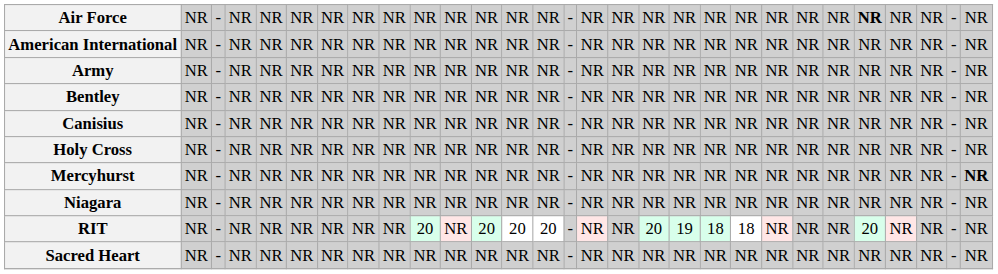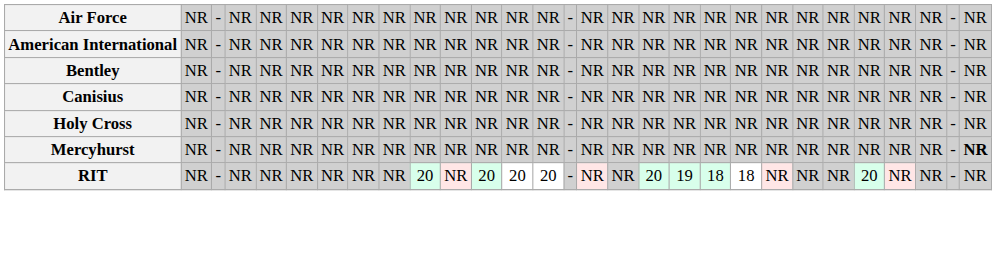(870, 17) bold -> (869, 17) normal
- row: (93, 70)
- row: (93, 202)
- row: (93, 255)
